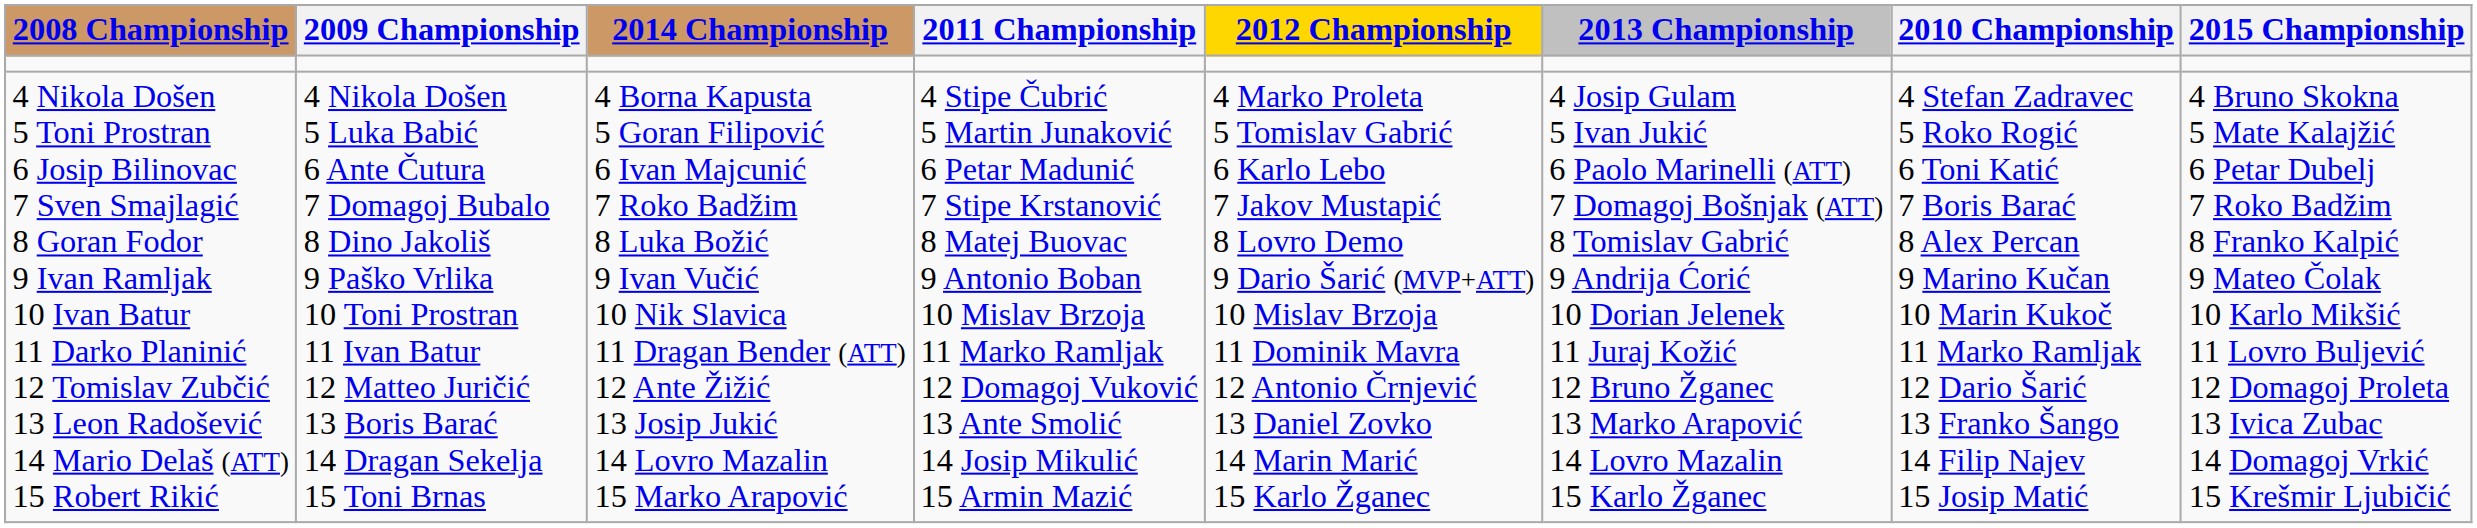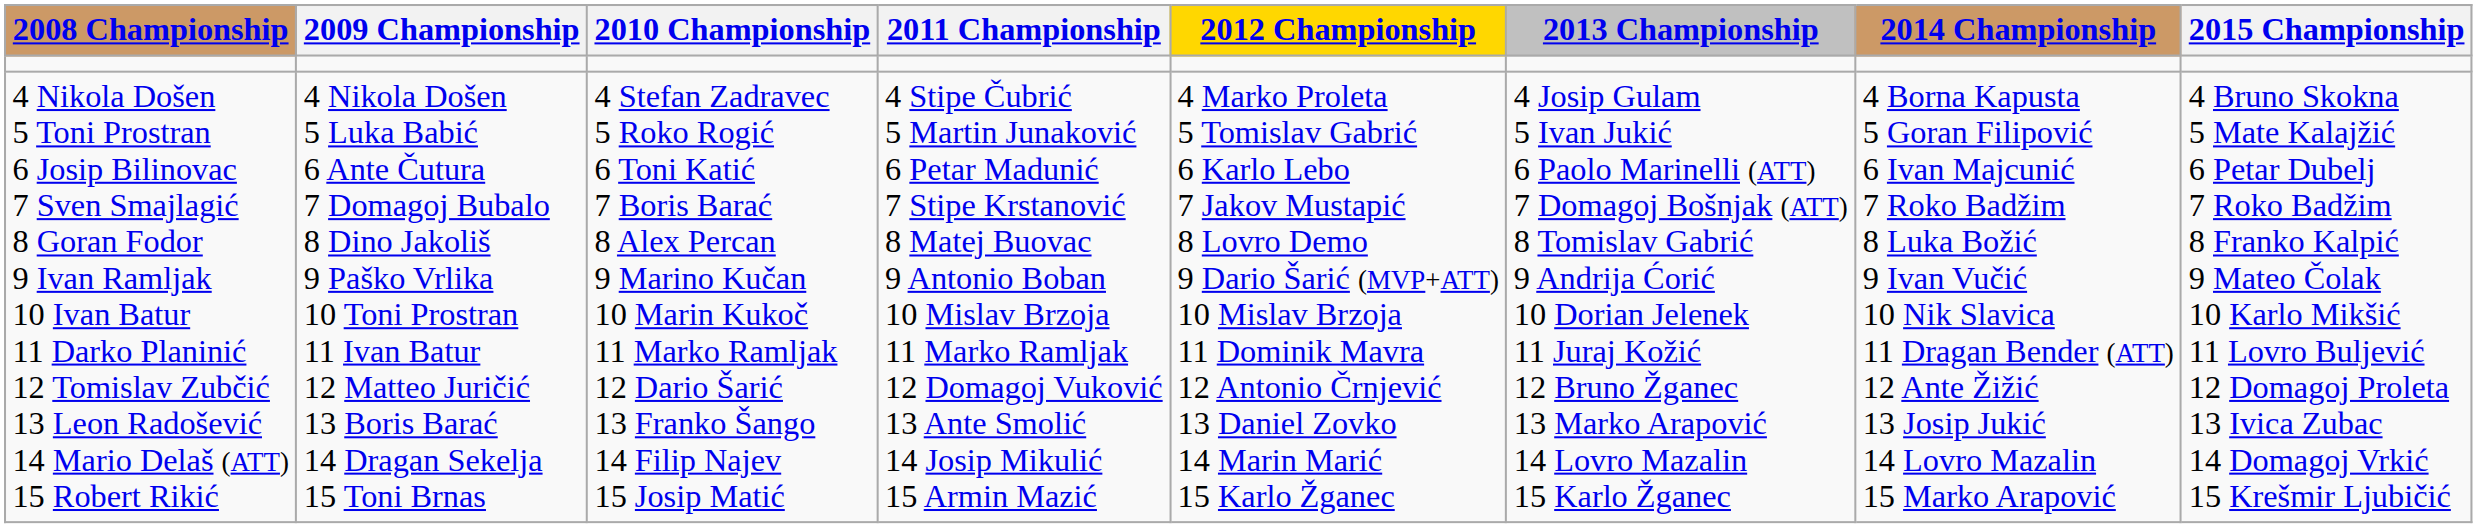columns swapped: (2036, 30) <-> (750, 30)
